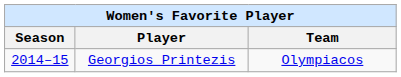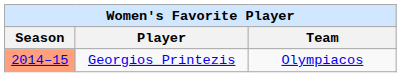(40, 60) no background -> (40, 60) lightsalmon background
